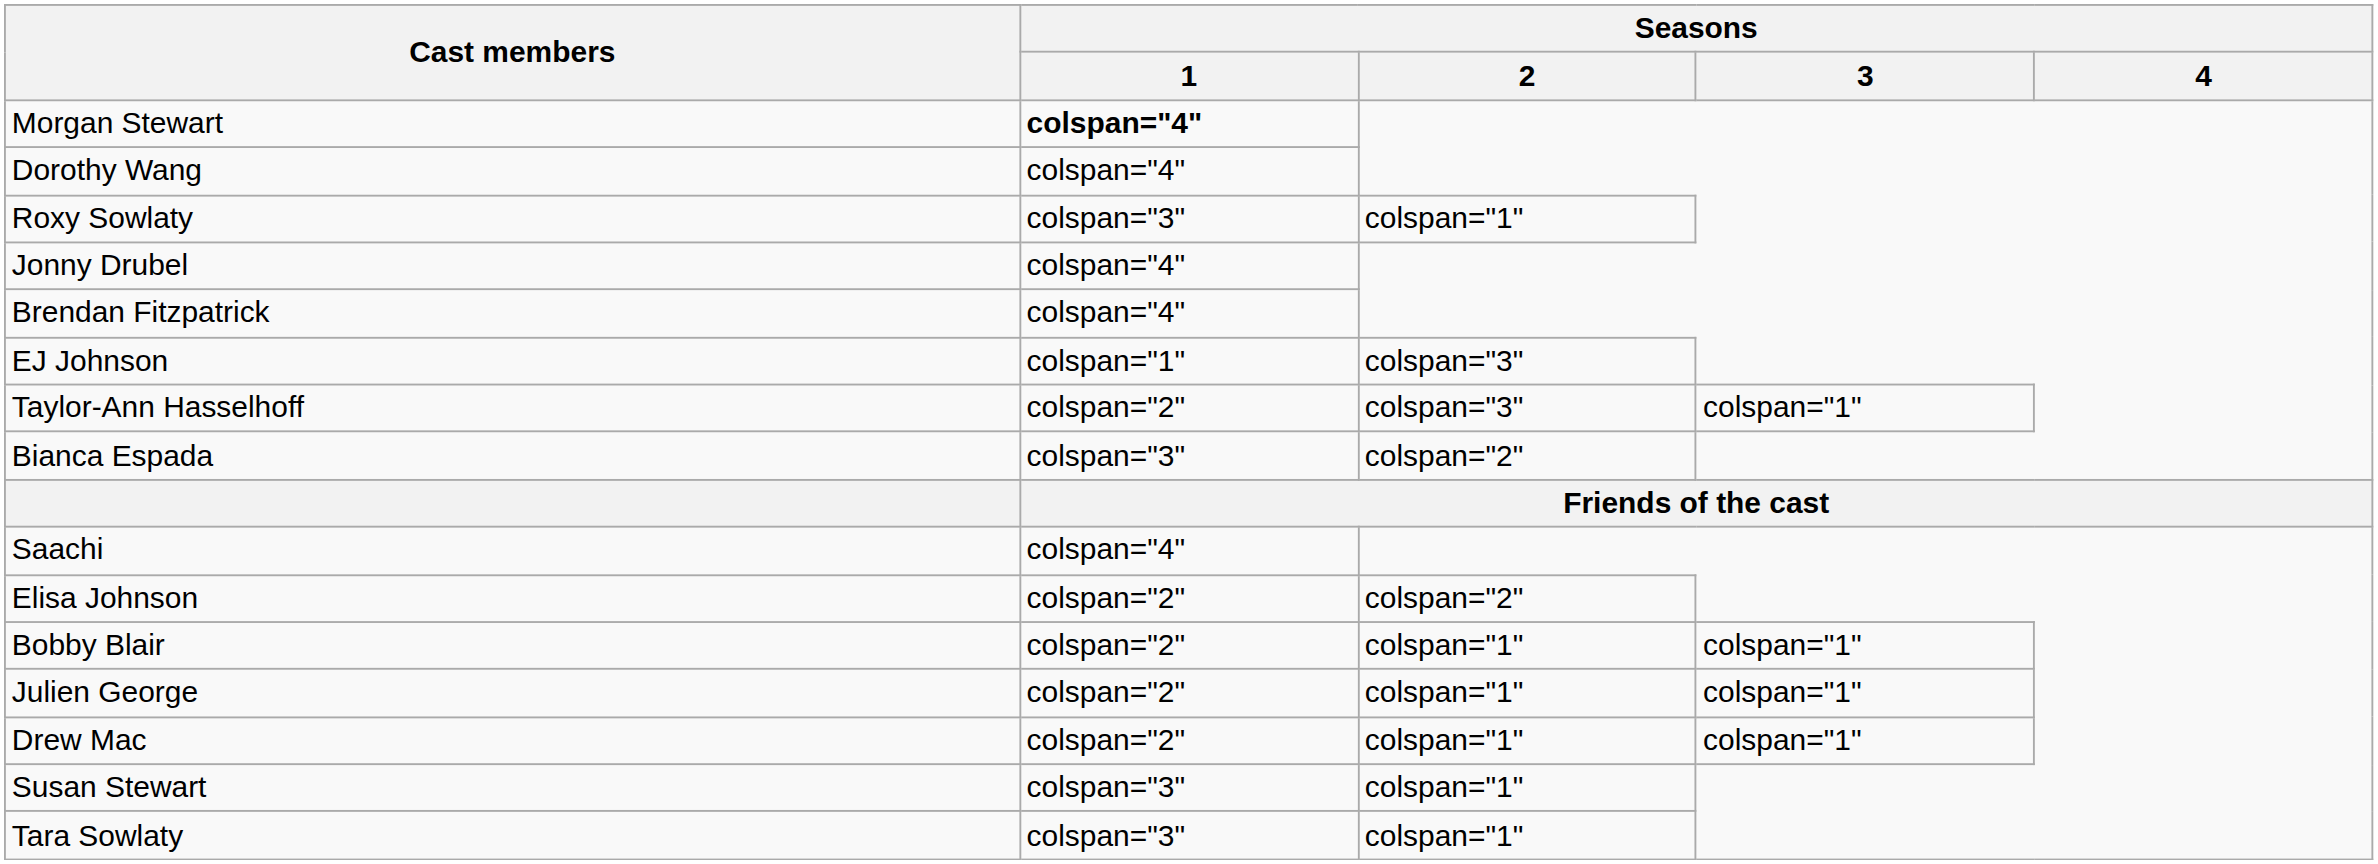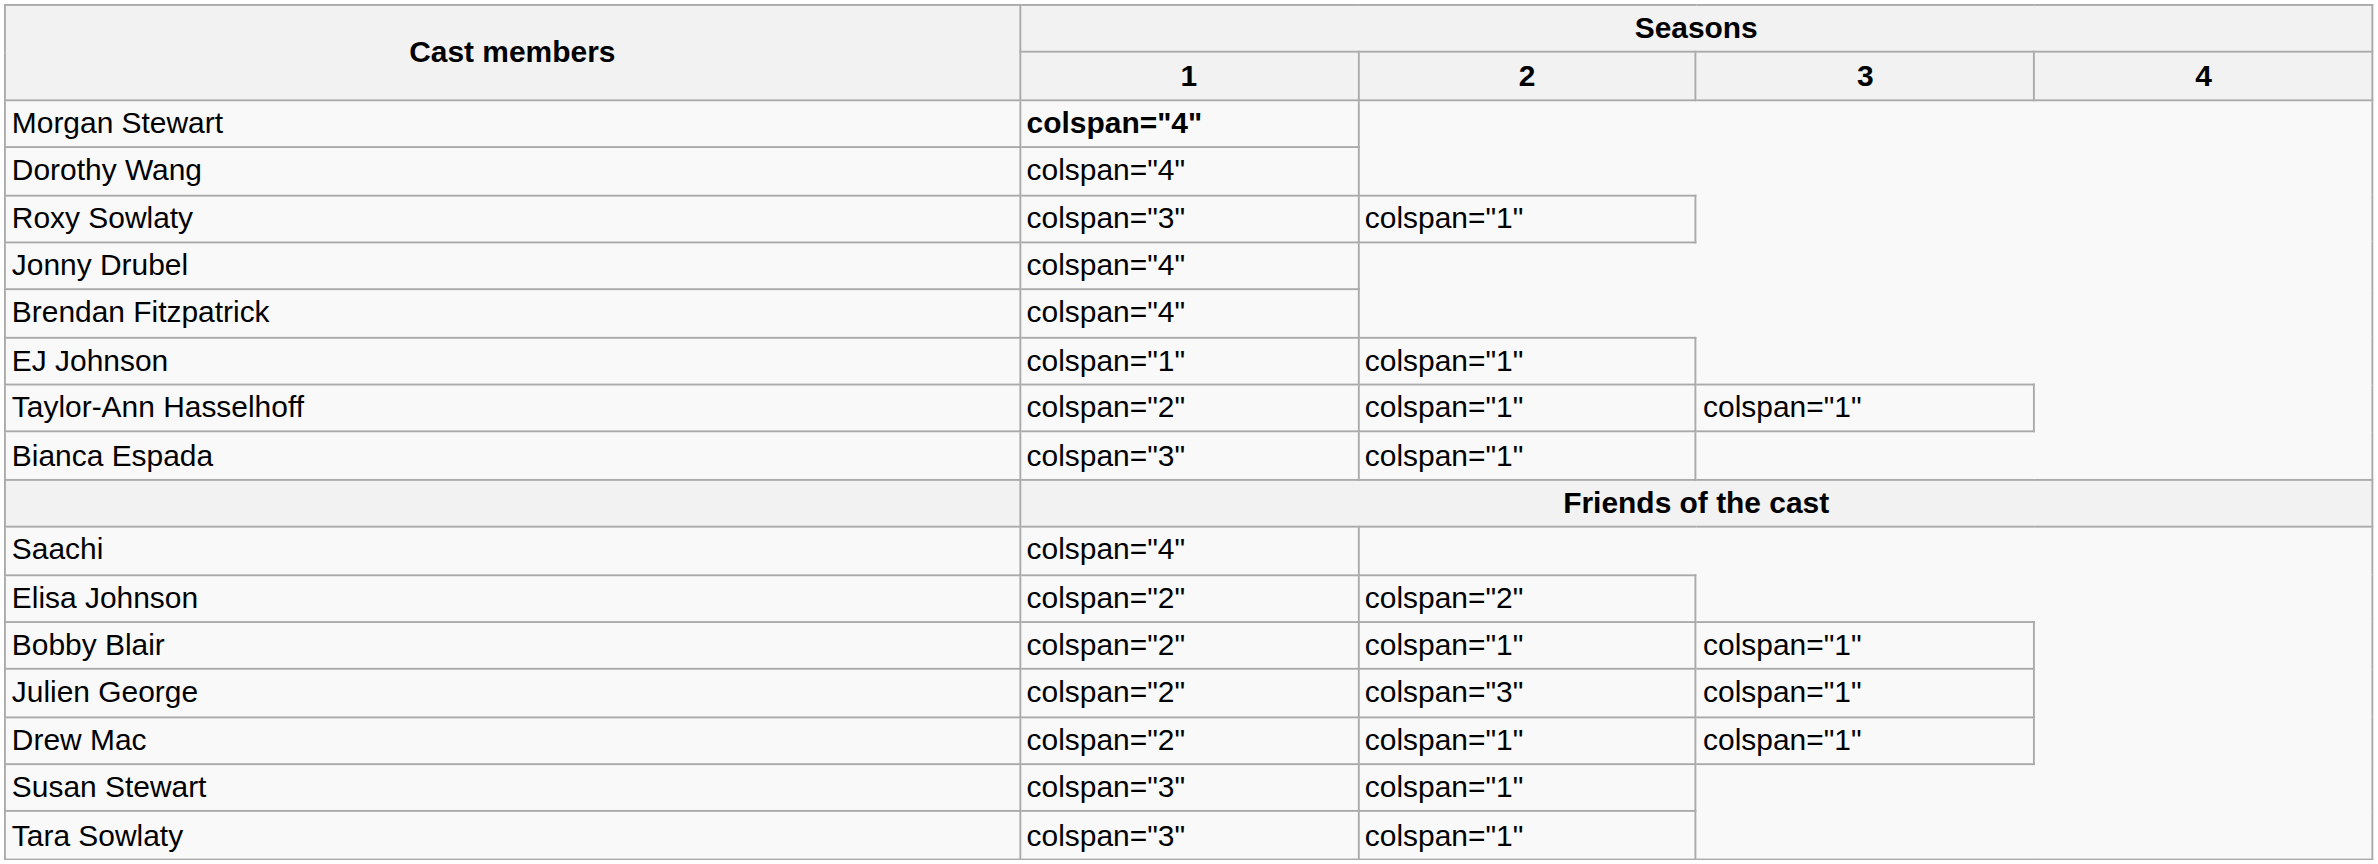(1444, 360) colspan="3" -> (1444, 360) colspan="1"
(1444, 407) colspan="3" -> (1444, 407) colspan="1"
(1444, 455) colspan="2" -> (1444, 455) colspan="1"
(1444, 692) colspan="1" -> (1444, 692) colspan="3"
